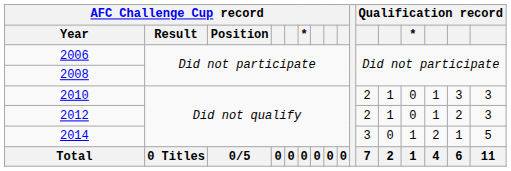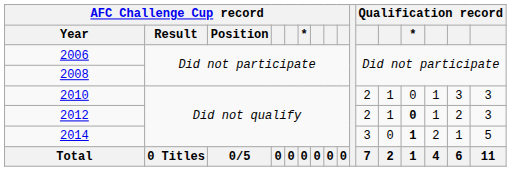(413, 116) normal -> (413, 116) bold
(413, 136) normal -> (413, 136) bold
